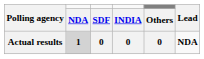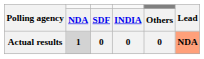(188, 42) no background -> (188, 42) lightsalmon background
